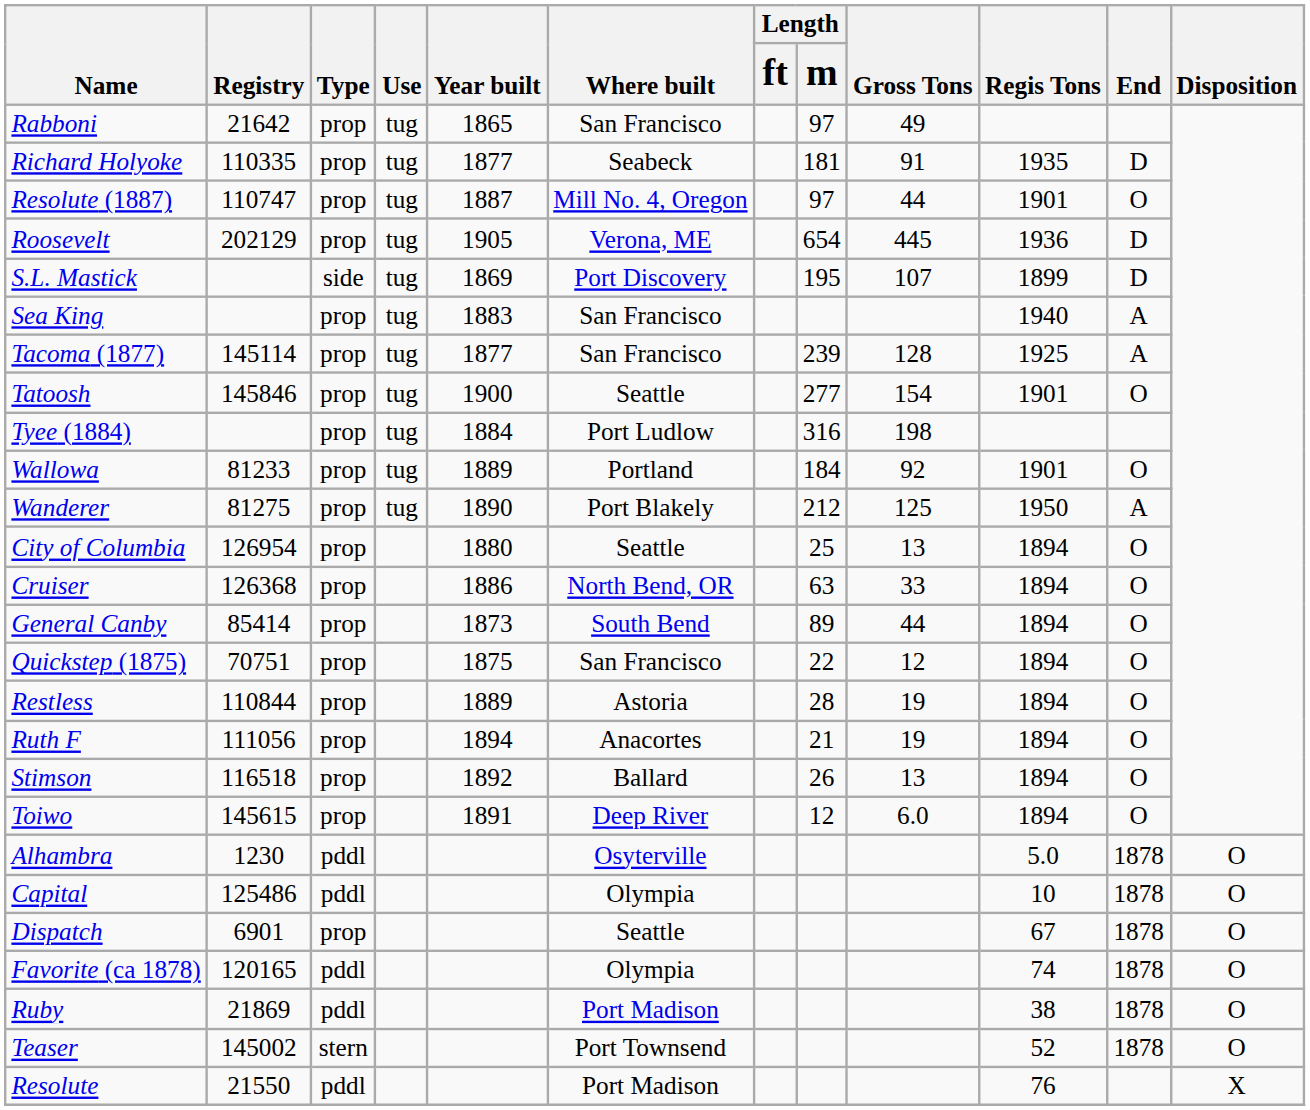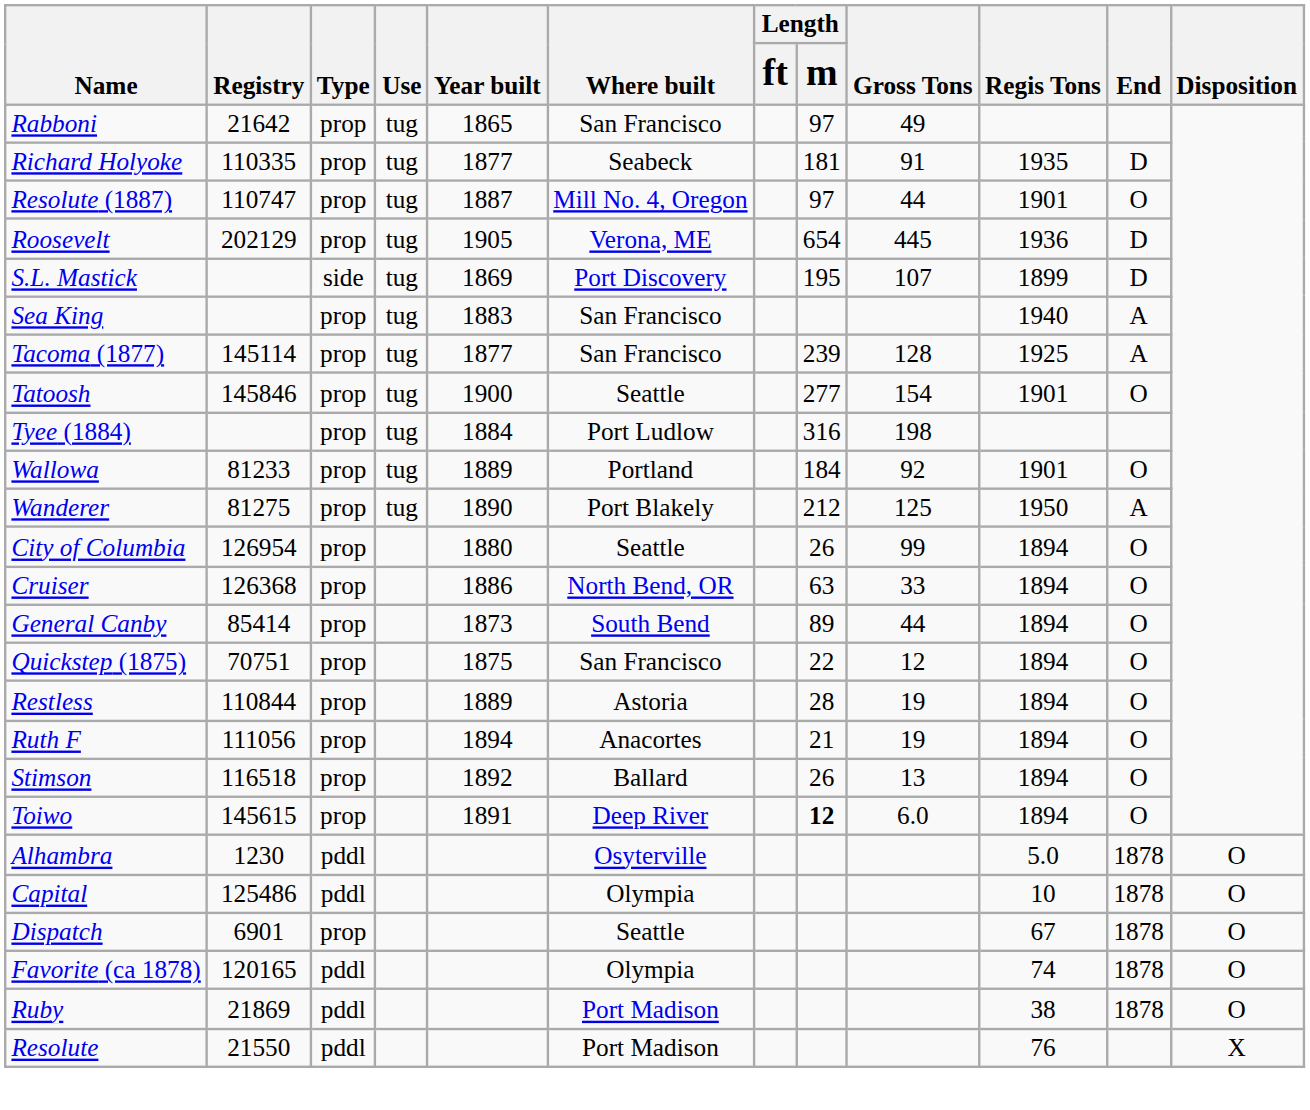(822, 547) 25 -> (822, 547) 26
(913, 547) 13 -> (913, 547) 99
(822, 816) normal -> (822, 816) bold
- row: (45, 1047)
